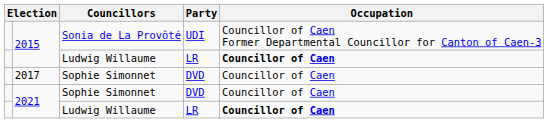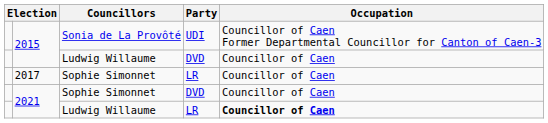(192, 59) LR -> (195, 59) DVD
(278, 59) bold -> (278, 59) normal
(195, 76) DVD -> (192, 76) LR
